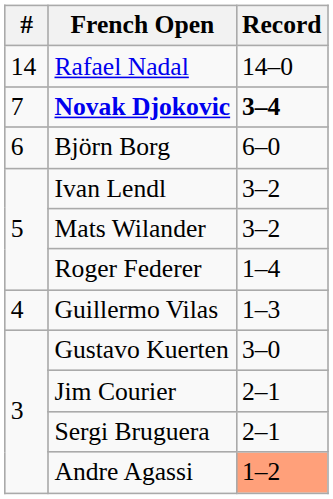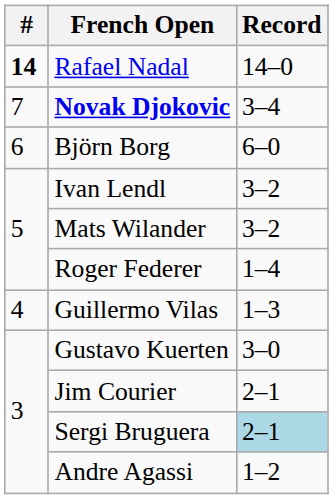(24, 66) normal -> (24, 66) bold
(261, 106) bold -> (261, 106) normal
(261, 431) no background -> (261, 431) lightblue background
(261, 471) lightsalmon background -> (261, 471) no background
